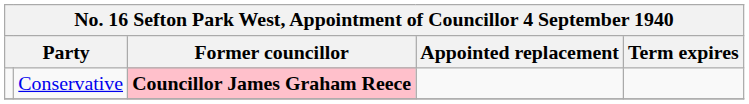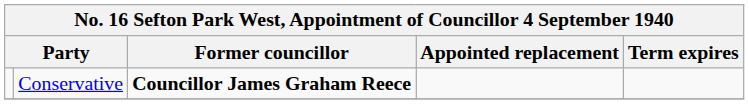(272, 83) pink background -> (272, 83) no background
